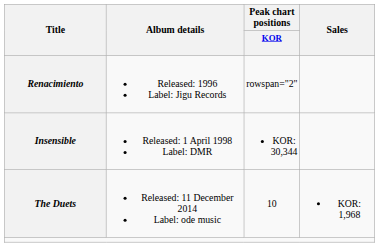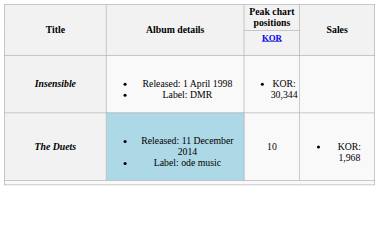- row: (55, 84)
(175, 209) no background -> (175, 152) lightblue background
